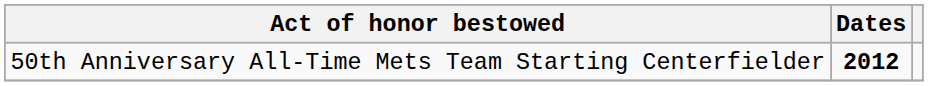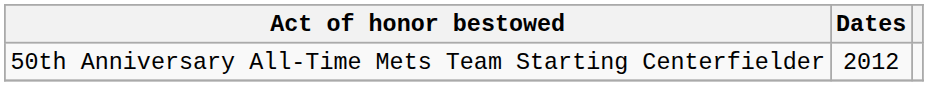(871, 62) bold -> (871, 62) normal
